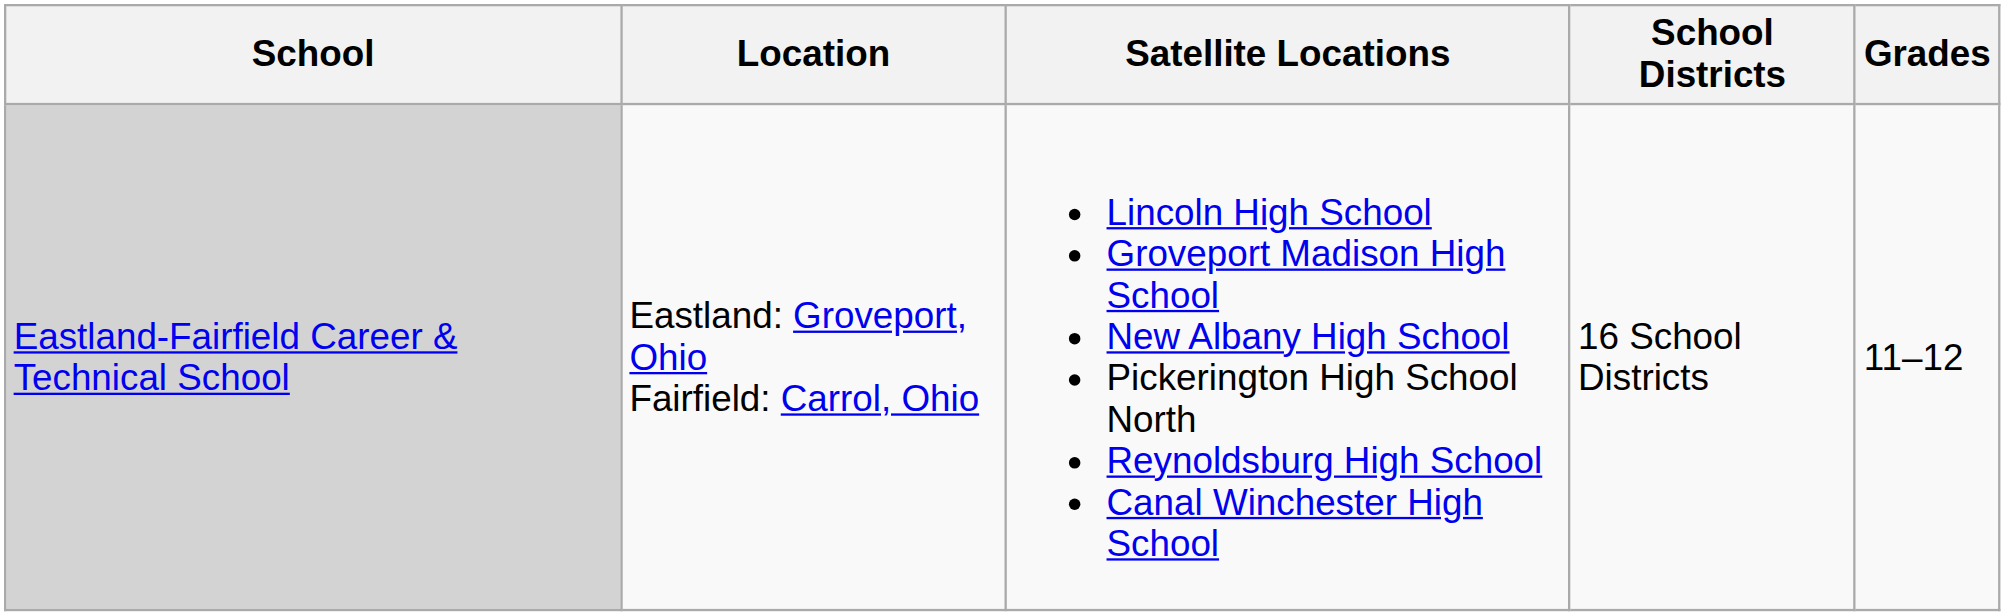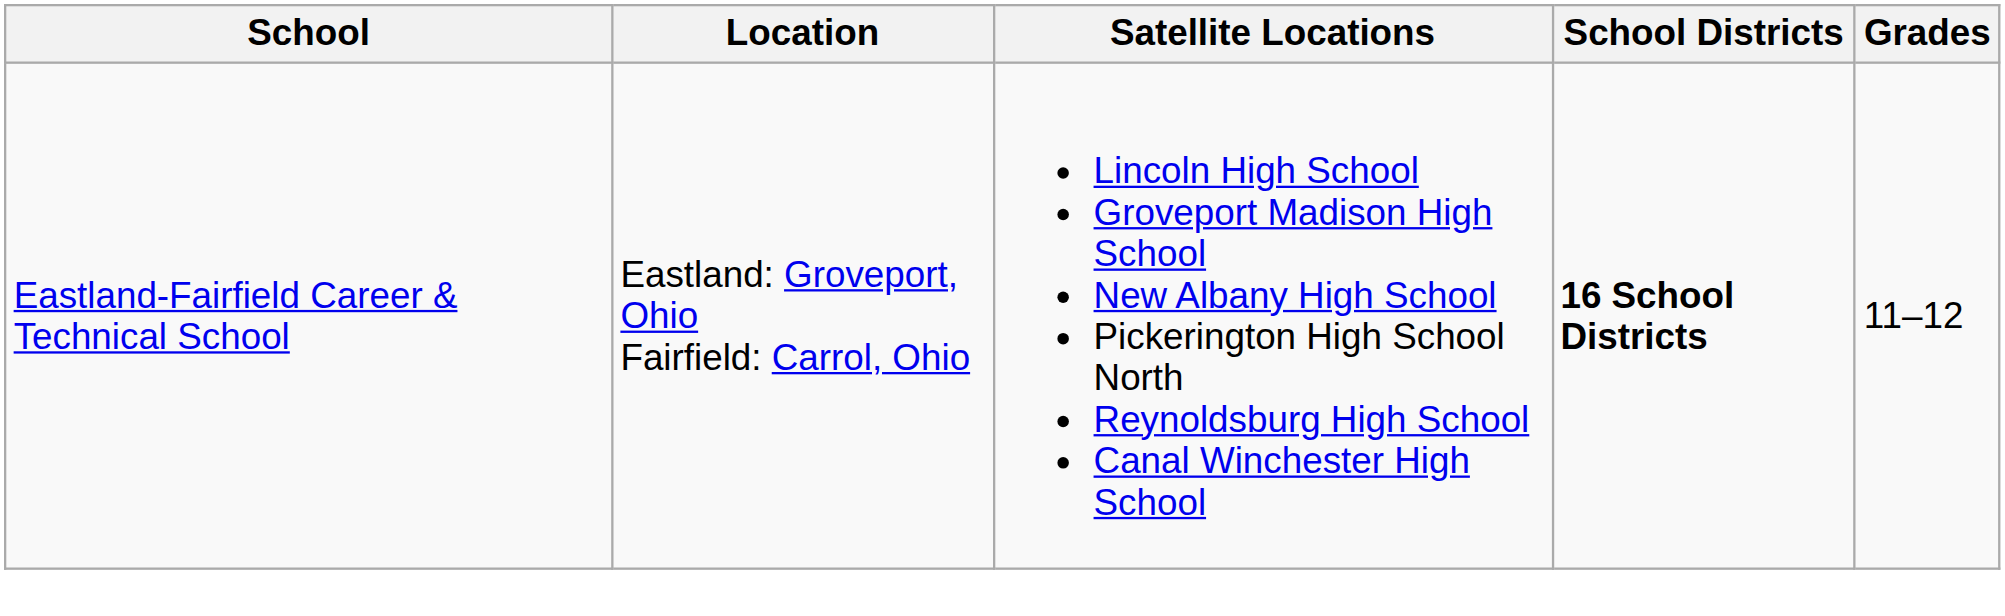(236, 356) lightgrey background -> (236, 315) no background
(1660, 356) normal -> (1647, 315) bold
